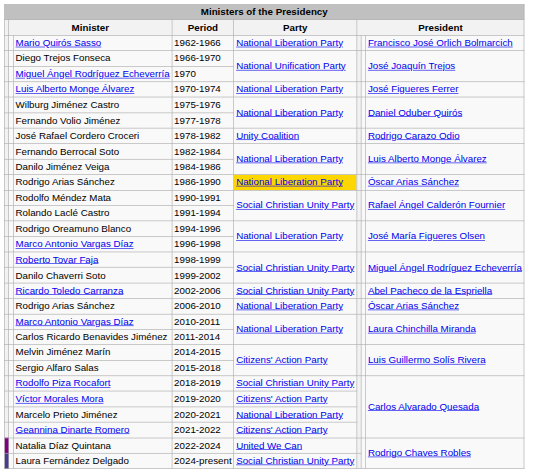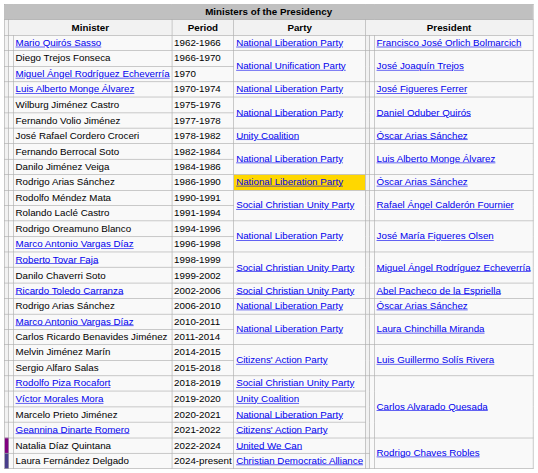(414, 136) Rodrigo Carazo Odio -> (422, 136) Óscar Arias Sánchez
(282, 399) Citizens' Action Party -> (268, 399) Unity Coalition
(295, 461) Social Christian Unity Party -> (300, 461) Christian Democratic Alliance
